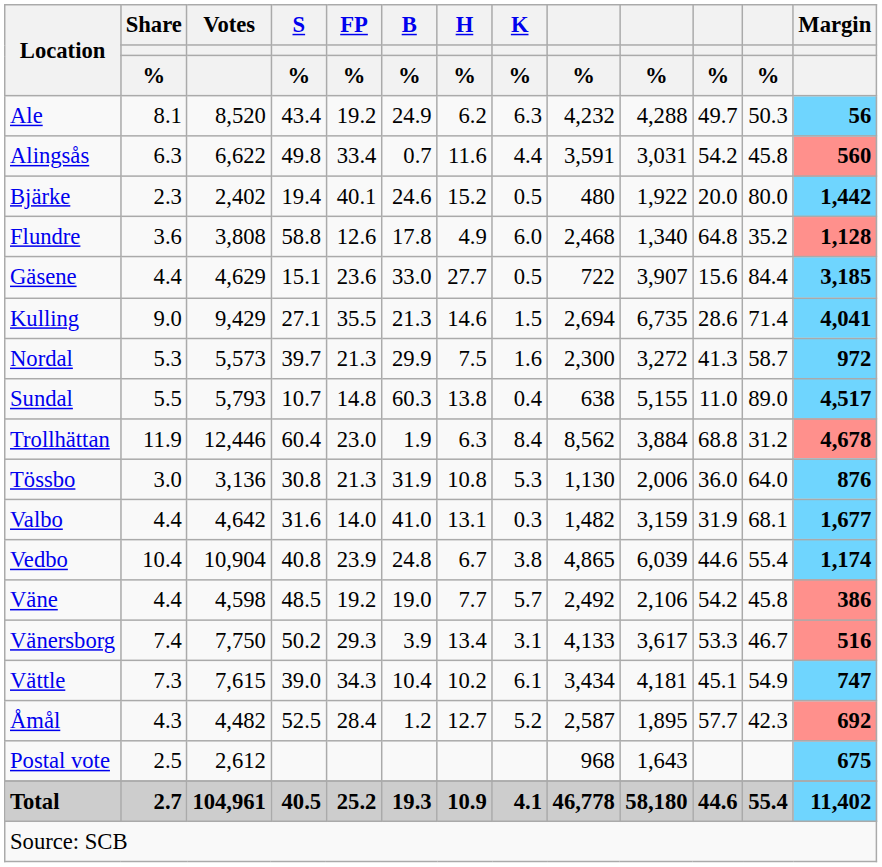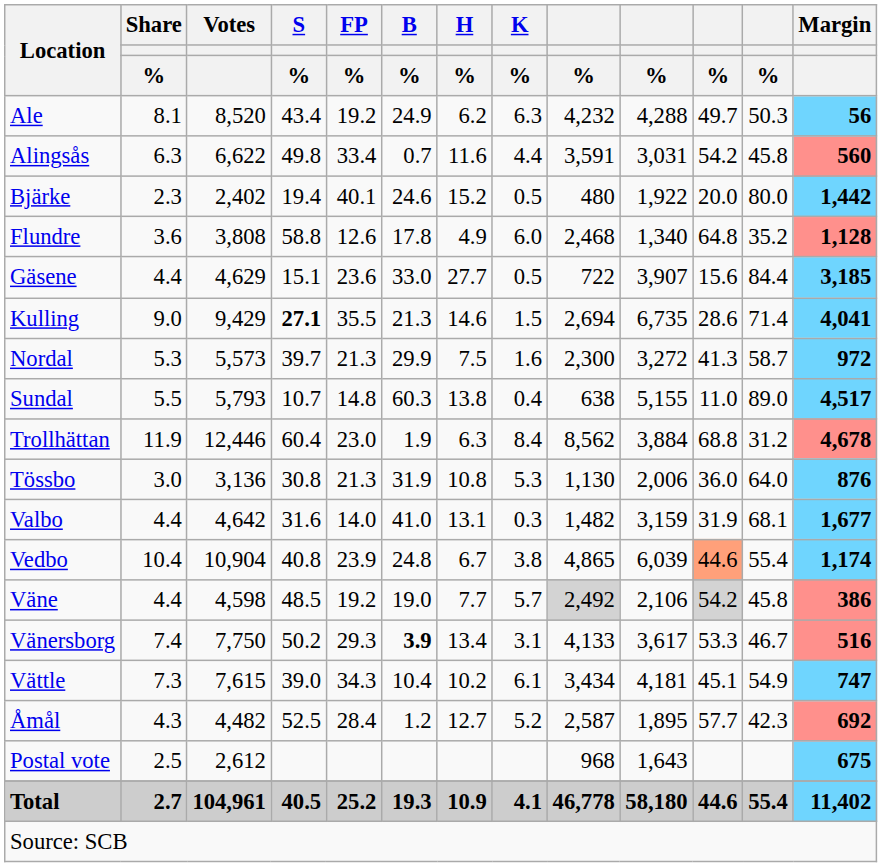(301, 317) normal -> (301, 317) bold
(718, 559) no background -> (718, 559) lightsalmon background
(589, 599) no background -> (589, 599) lightgrey background
(718, 599) no background -> (718, 599) lightgrey background
(417, 640) normal -> (417, 640) bold
